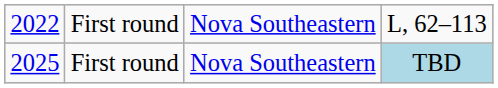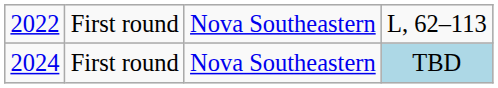(35, 62) 2025 -> (35, 62) 2024
